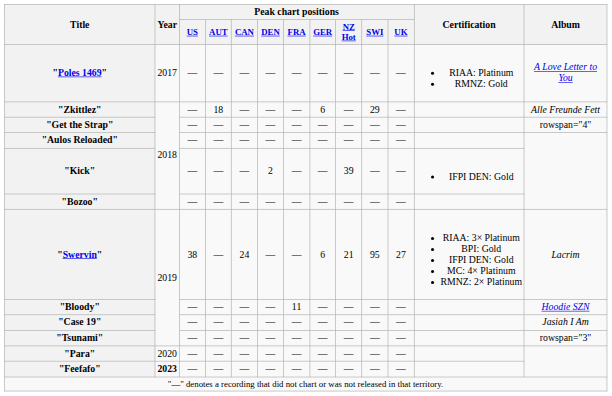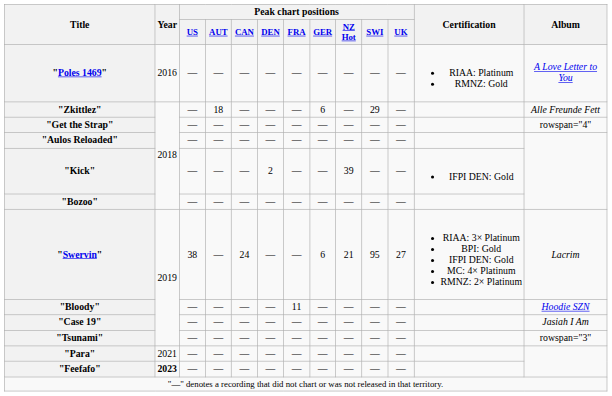(167, 73) 2017 -> (167, 73) 2016
(167, 353) 2020 -> (167, 353) 2021
